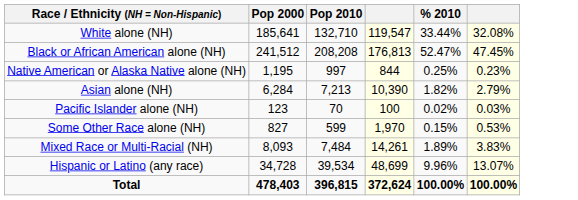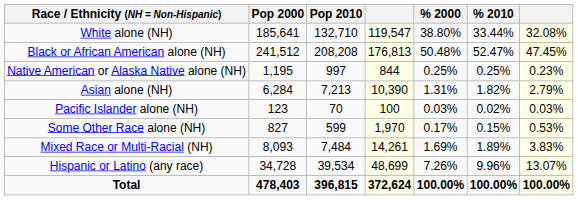+ column: (441, 14)
